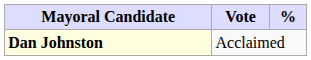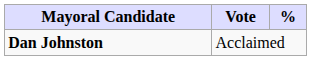(56, 42) lightyellow background -> (56, 42) no background
